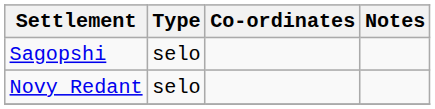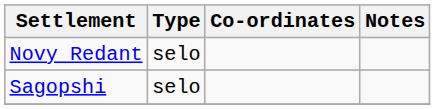rows swapped: (76, 87) <-> (58, 54)
